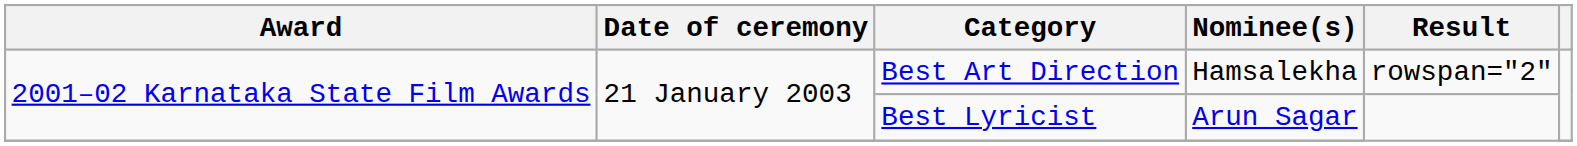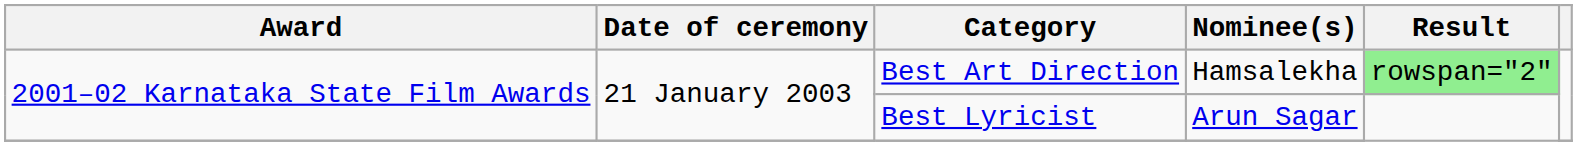(1462, 72) no background -> (1462, 72) lightgreen background
